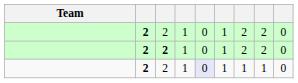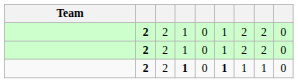(165, 50) bold -> (165, 50) normal
(185, 68) normal -> (185, 68) bold
(205, 68) lavender background -> (205, 68) no background
(224, 68) normal -> (224, 68) bold
